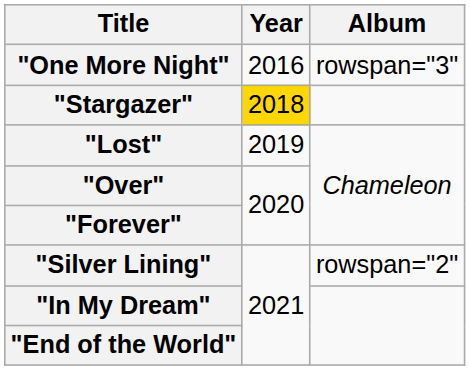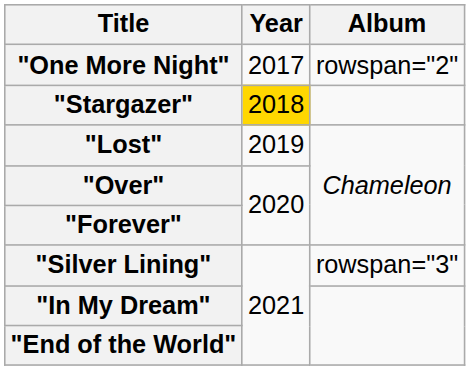(276, 64) 2016 -> (276, 64) 2017
(387, 64) rowspan="3" -> (387, 64) rowspan="2"
(387, 265) rowspan="2" -> (387, 265) rowspan="3"
